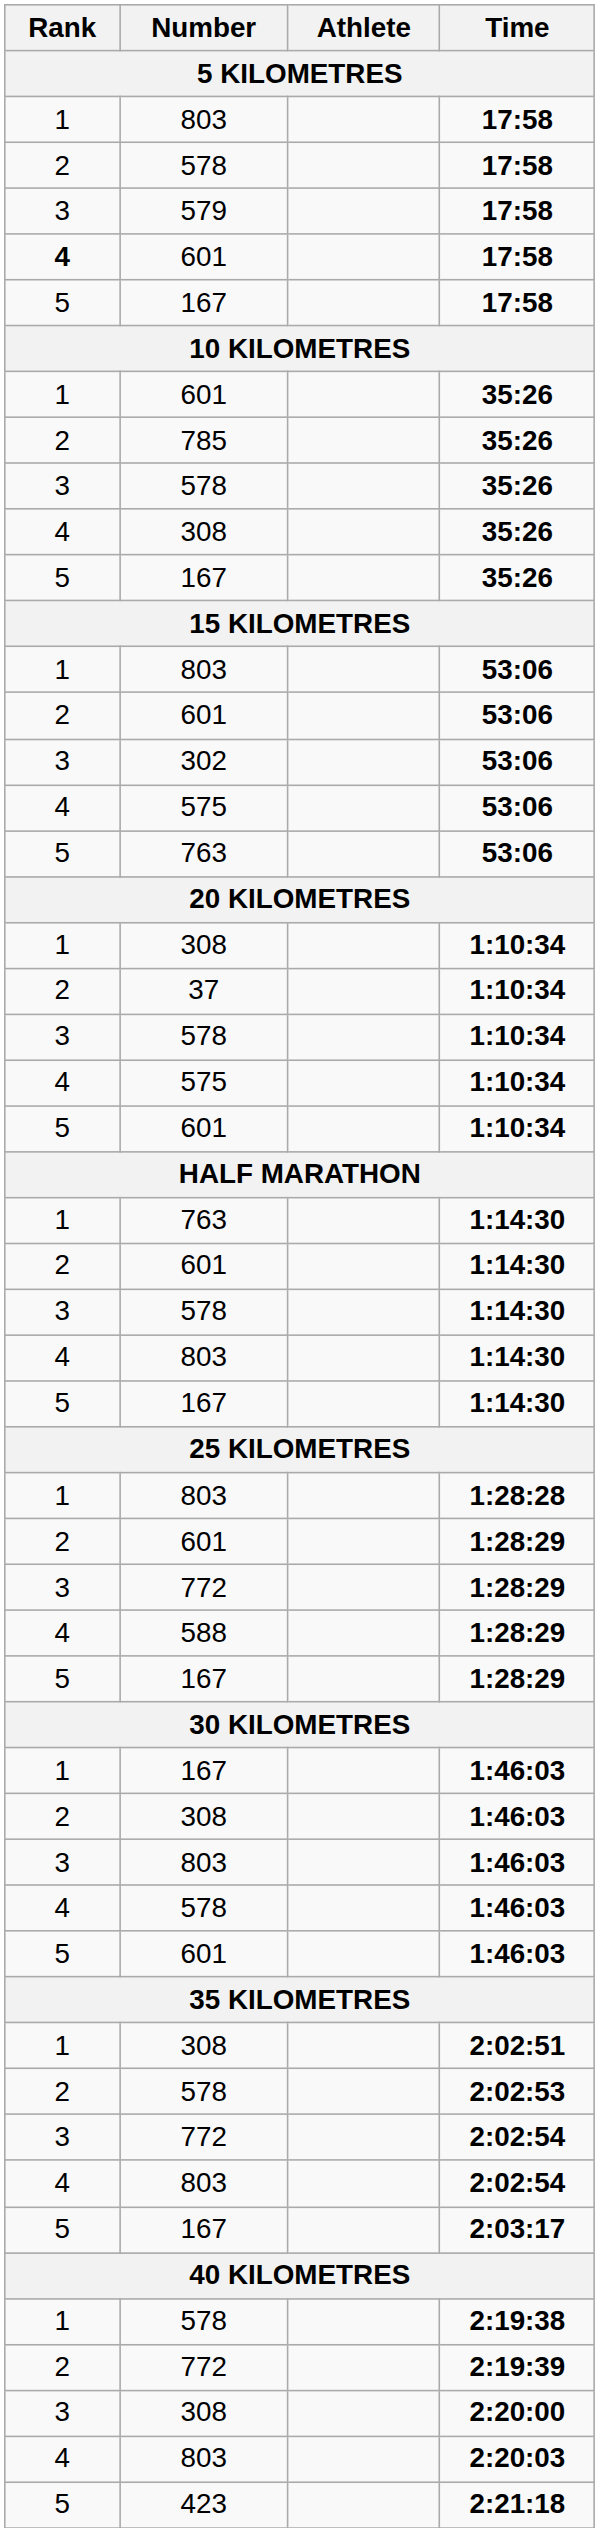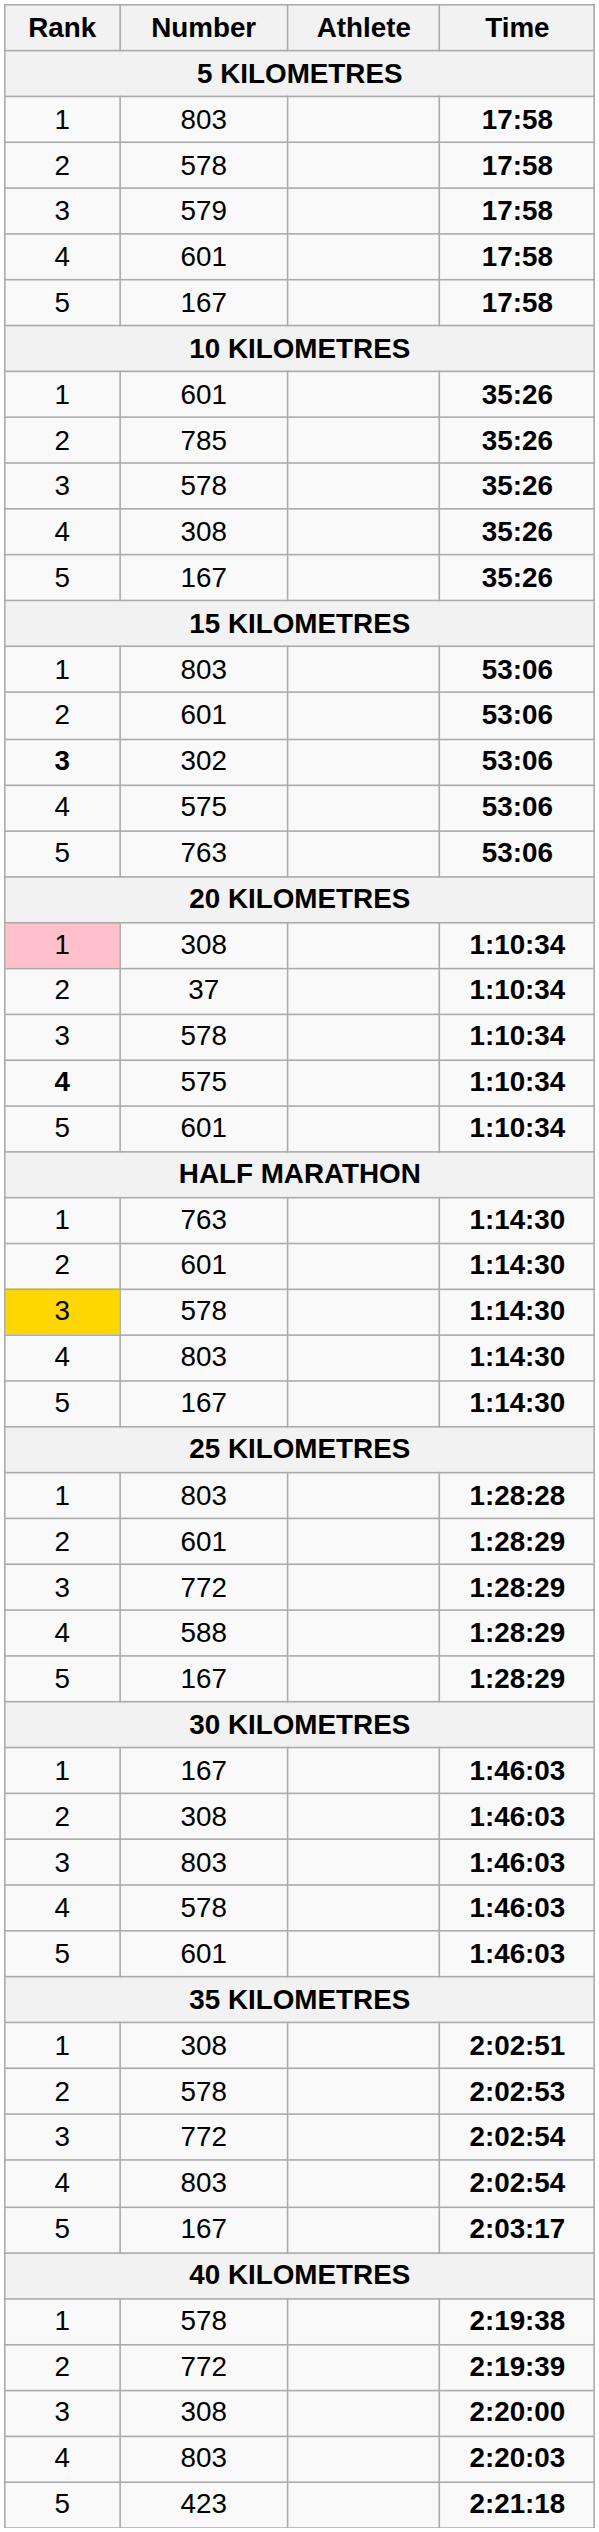(62, 256) bold -> (62, 256) normal
(62, 760) normal -> (62, 760) bold
(62, 944) no background -> (62, 944) pink background
(62, 1082) normal -> (62, 1082) bold
(62, 1311) no background -> (62, 1311) gold background
